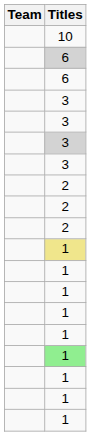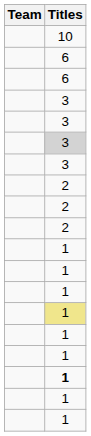(65, 57) lightgrey background -> (65, 57) no background
(65, 249) khaki background -> (65, 249) no background
(65, 313) no background -> (65, 313) khaki background
(65, 356) lightgreen background -> (65, 356) no background
(65, 377) normal -> (65, 377) bold
